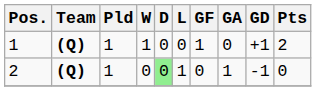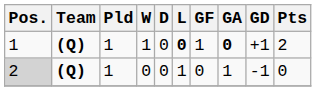(182, 45) normal -> (182, 45) bold
(227, 45) normal -> (227, 45) bold
(14, 72) no background -> (14, 72) lightgrey background
(164, 72) lightgreen background -> (164, 72) no background
